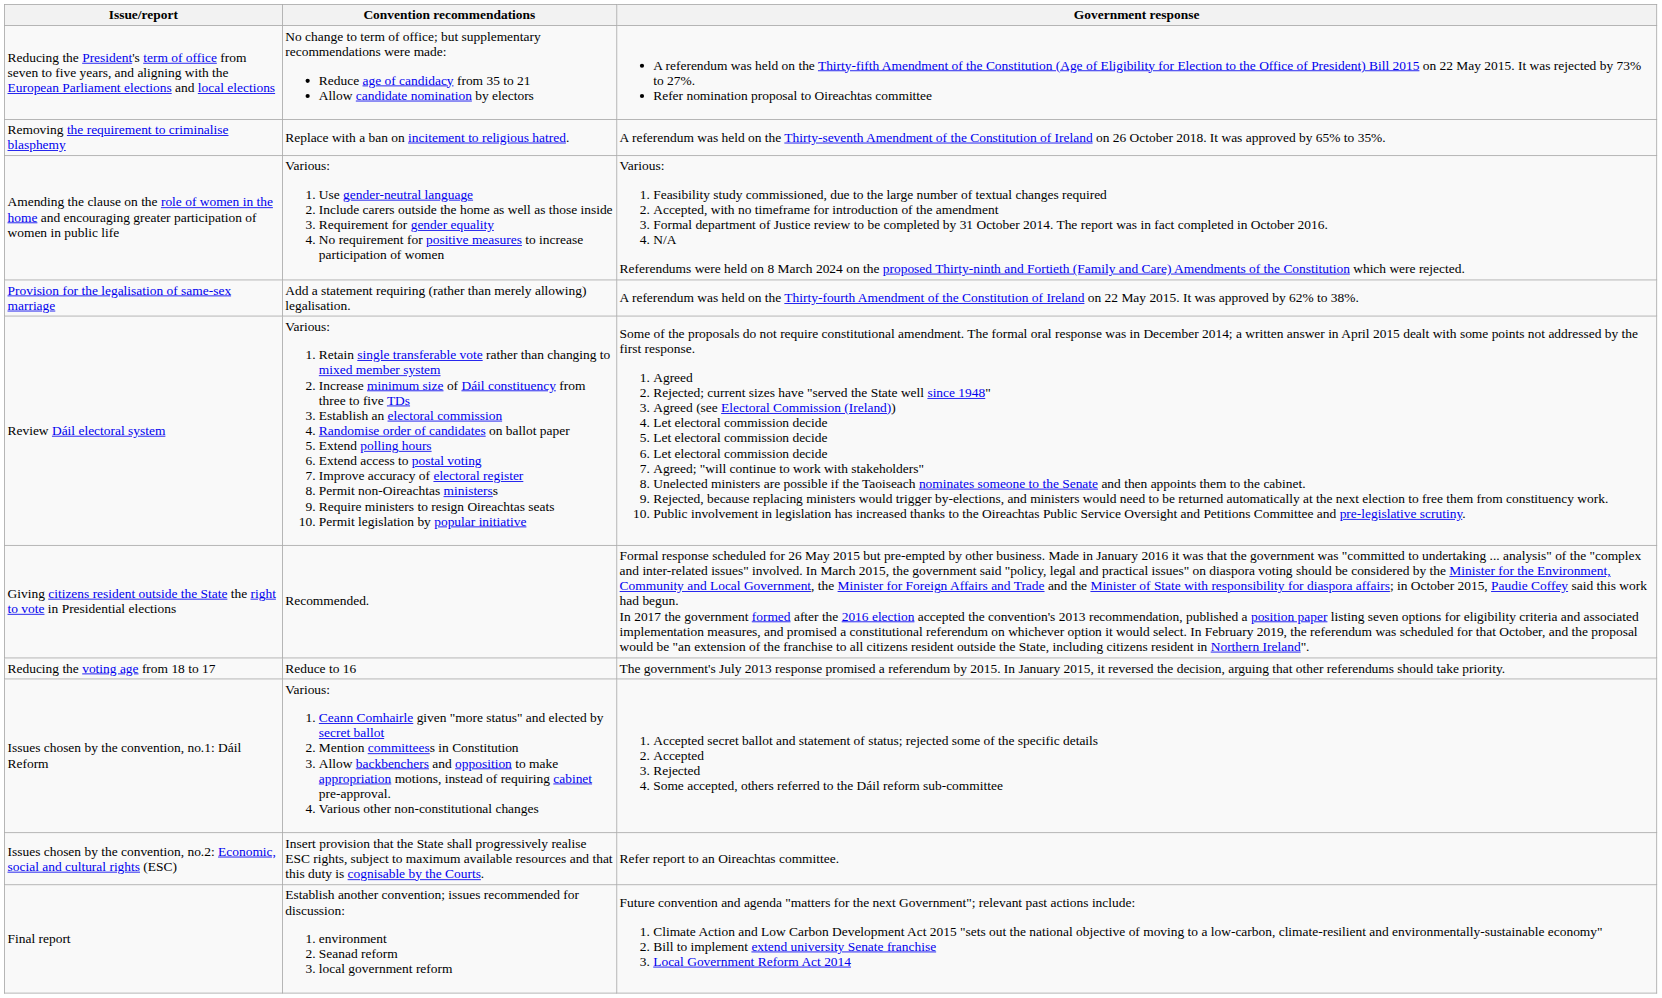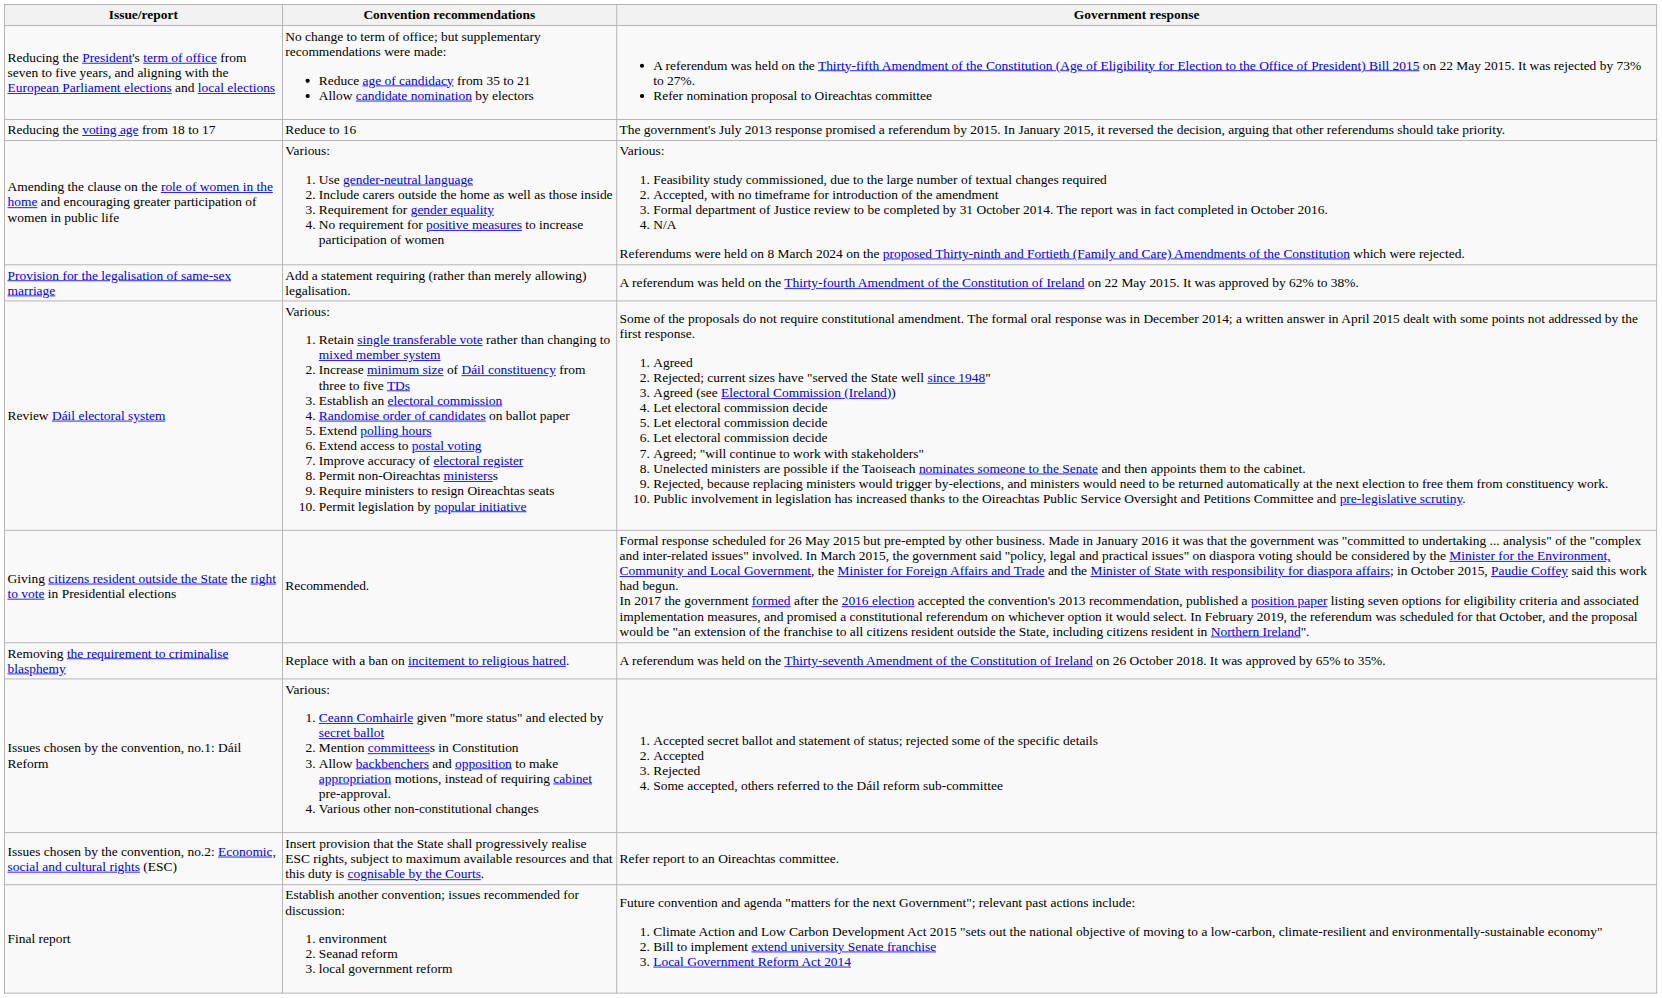rows swapped: (111, 668) <-> (118, 137)
